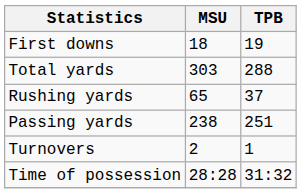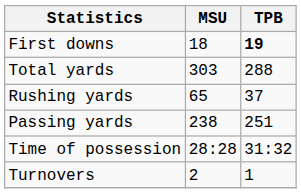(254, 45) normal -> (254, 45) bold
rows swapped: (52, 149) <-> (95, 175)
